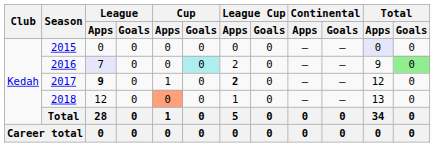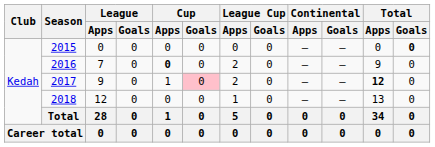(378, 47) lavender background -> (378, 47) no background
(412, 47) normal -> (412, 47) bold
(101, 64) lavender background -> (101, 64) no background
(168, 64) normal -> (168, 64) bold
(201, 64) paleturquoise background -> (201, 64) no background
(412, 64) lightgreen background -> (412, 64) no background
(101, 82) bold -> (101, 82) normal
(201, 82) no background -> (201, 82) pink background
(235, 82) bold -> (235, 82) normal
(378, 82) normal -> (378, 82) bold
(168, 99) lightsalmon background -> (168, 99) no background
